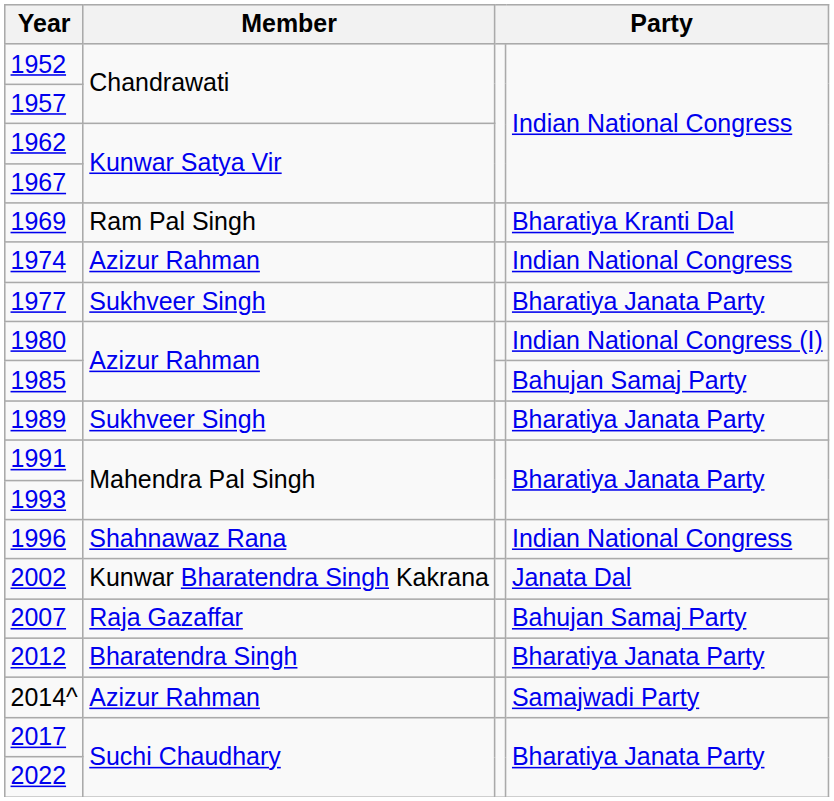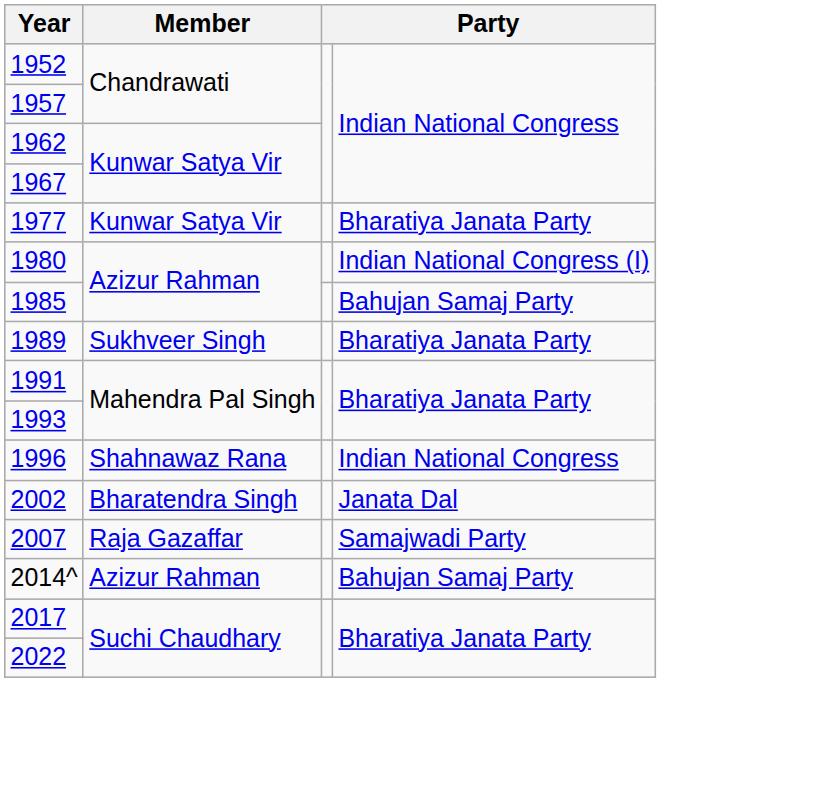- row: (38, 222)
- row: (38, 261)
(177, 301) Sukhveer Singh -> (185, 222) Kunwar Satya Vir
(289, 578) Kunwar Bharatendra Singh Kakrana -> (193, 499) Bharatendra Singh
(629, 618) Bahujan Samaj Party -> (432, 538) Samajwadi Party
- row: (38, 657)
(606, 697) Samajwadi Party -> (456, 578) Bahujan Samaj Party
